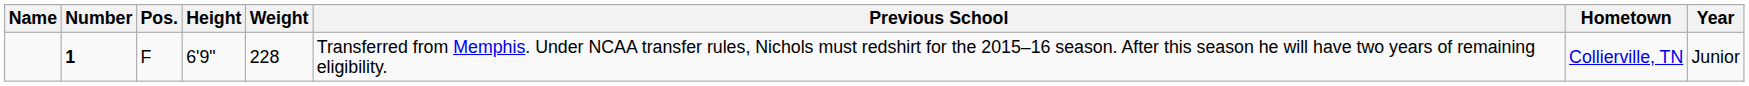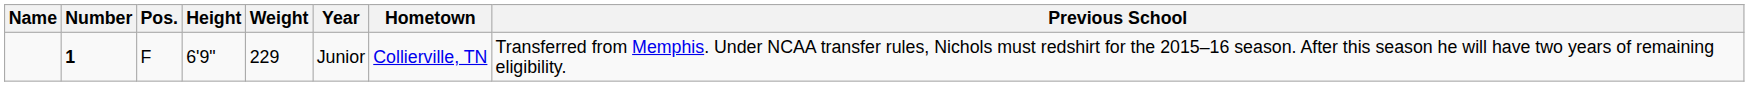columns swapped: (1716, 18) <-> (939, 18)
(264, 56) 228 -> (264, 56) 229
